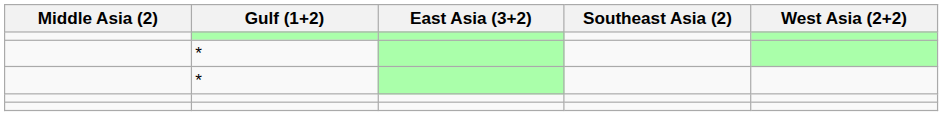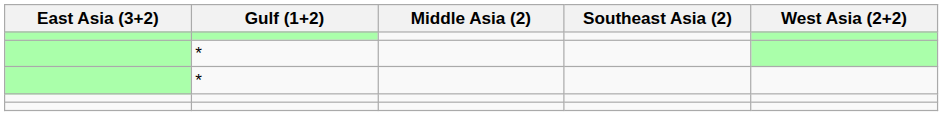columns swapped: (471, 19) <-> (98, 19)
